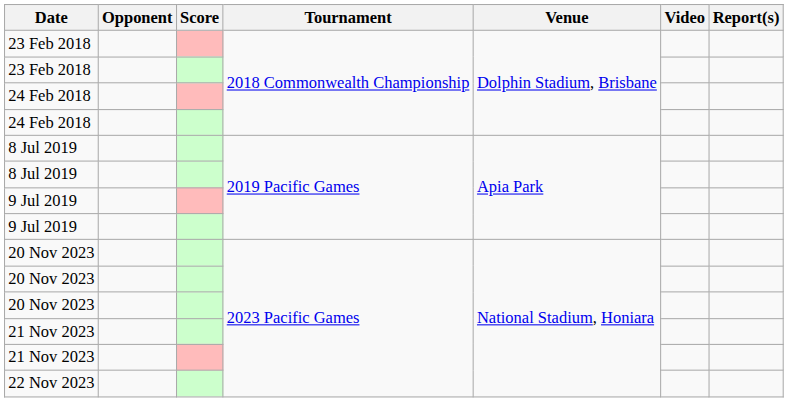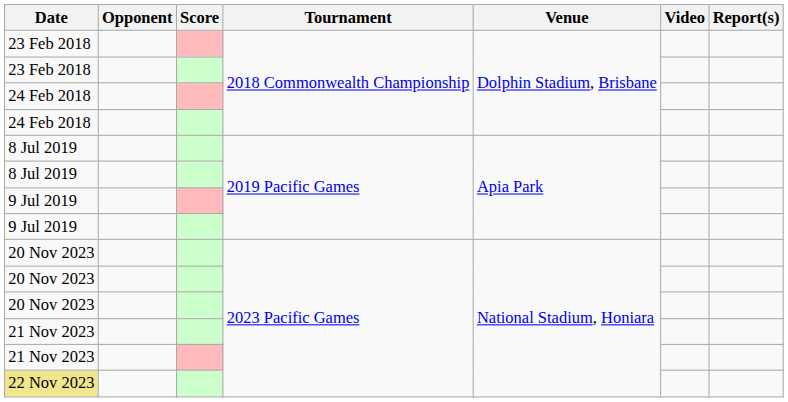(51, 383) no background -> (51, 383) khaki background
